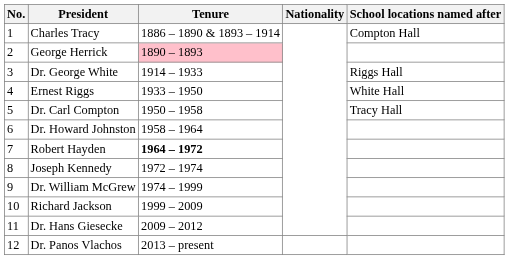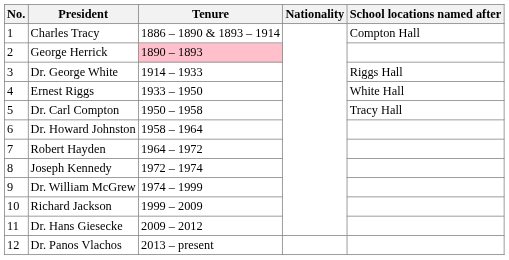(172, 148) bold -> (172, 148) normal
